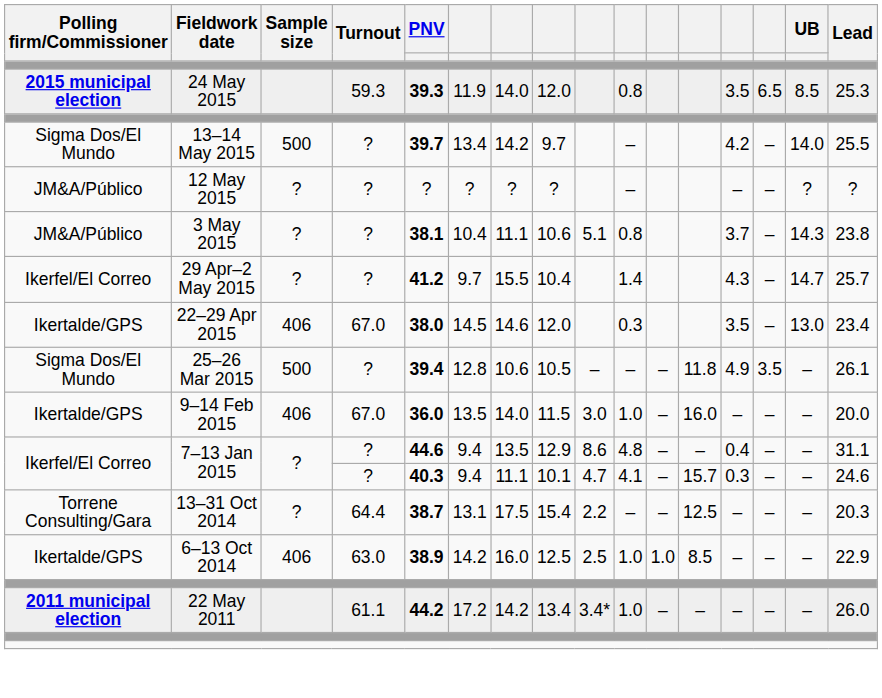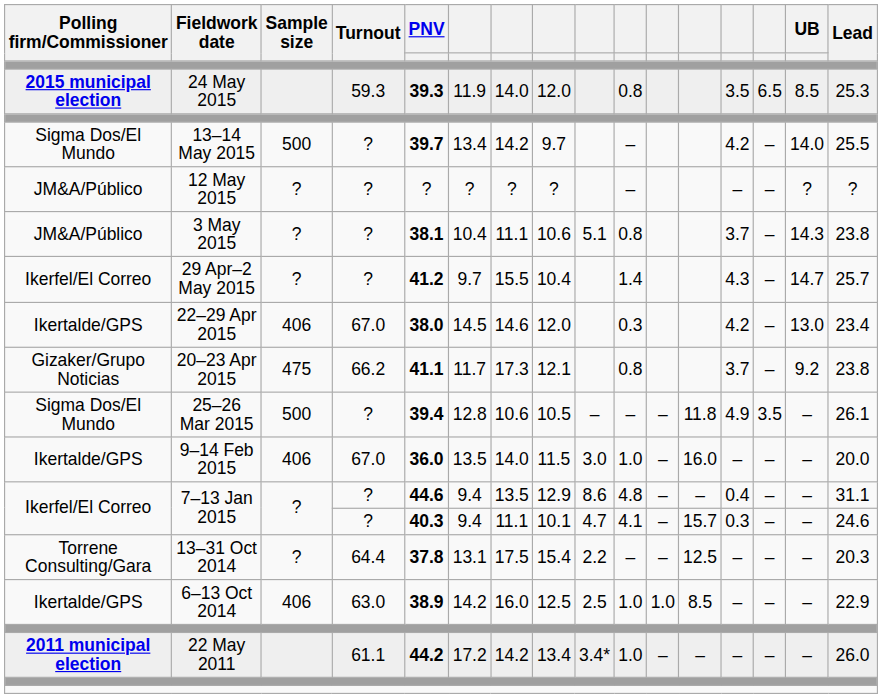(737, 324) 3.5 -> (737, 324) 4.2
+ row: (88, 369)
(427, 512) 38.7 -> (427, 557) 37.8
